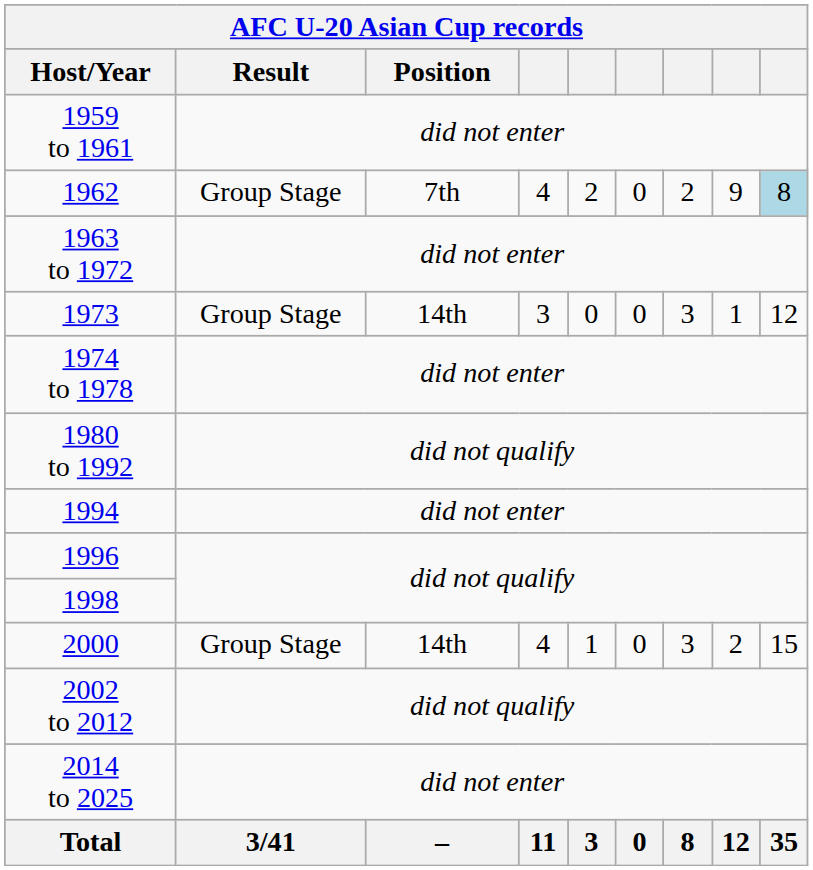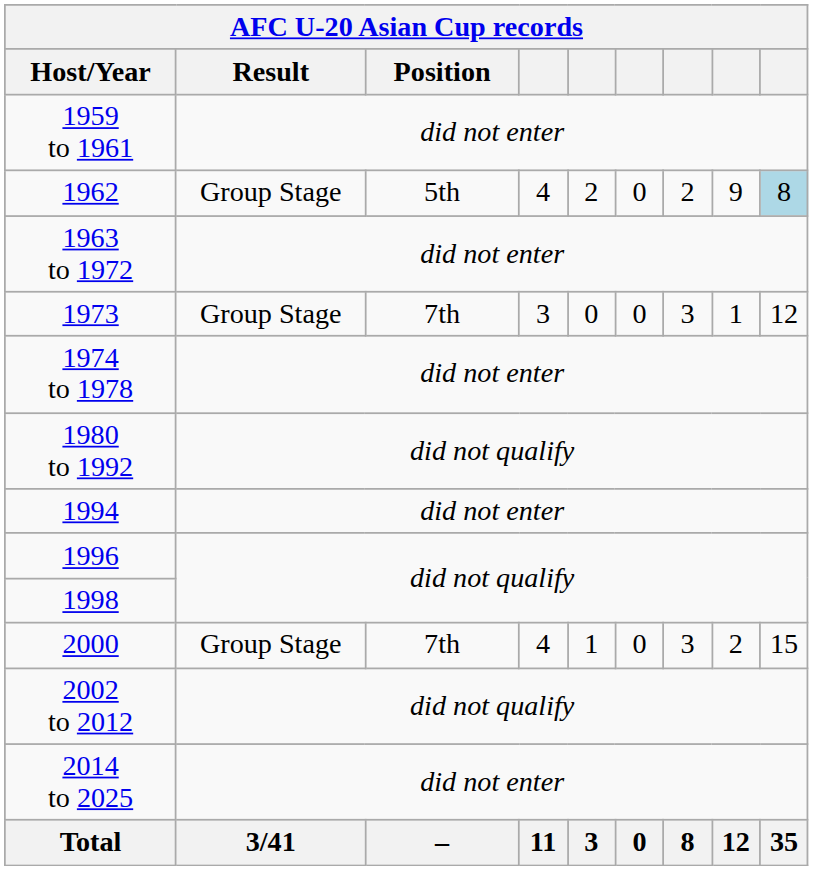(442, 192) 7th -> (442, 192) 5th
(442, 313) 14th -> (442, 313) 7th
(442, 644) 14th -> (442, 644) 7th
